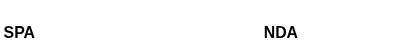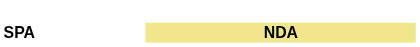(281, 32) no background -> (281, 32) khaki background
